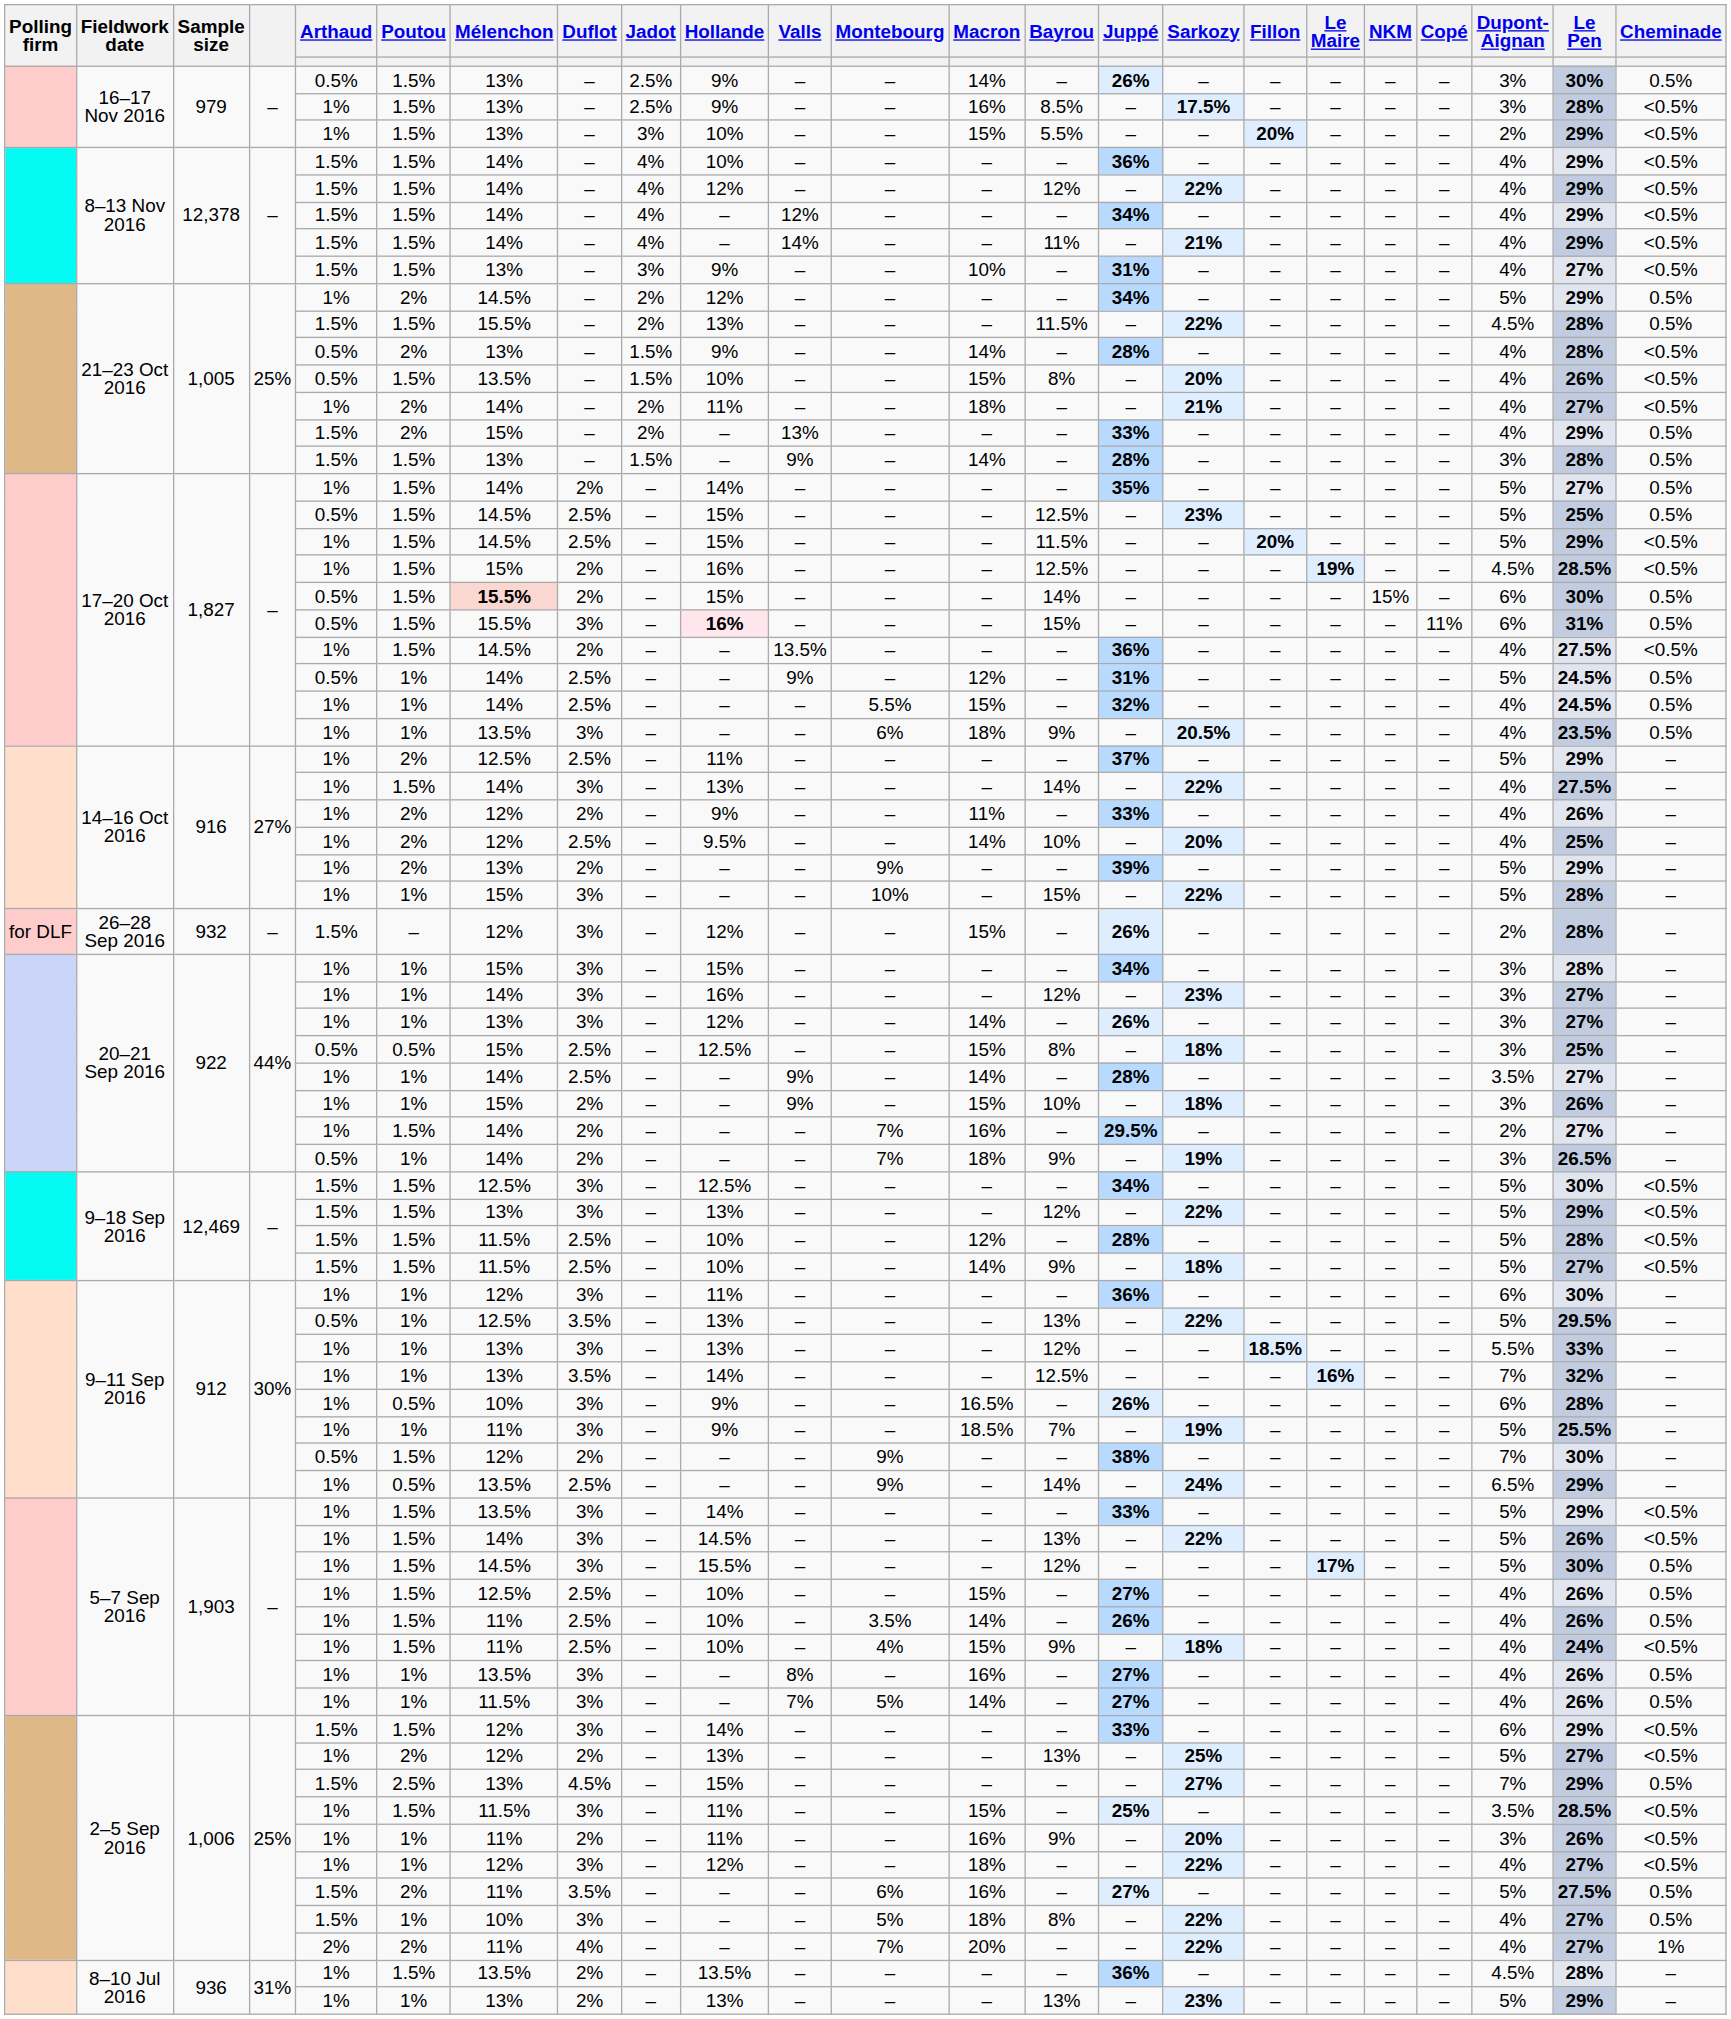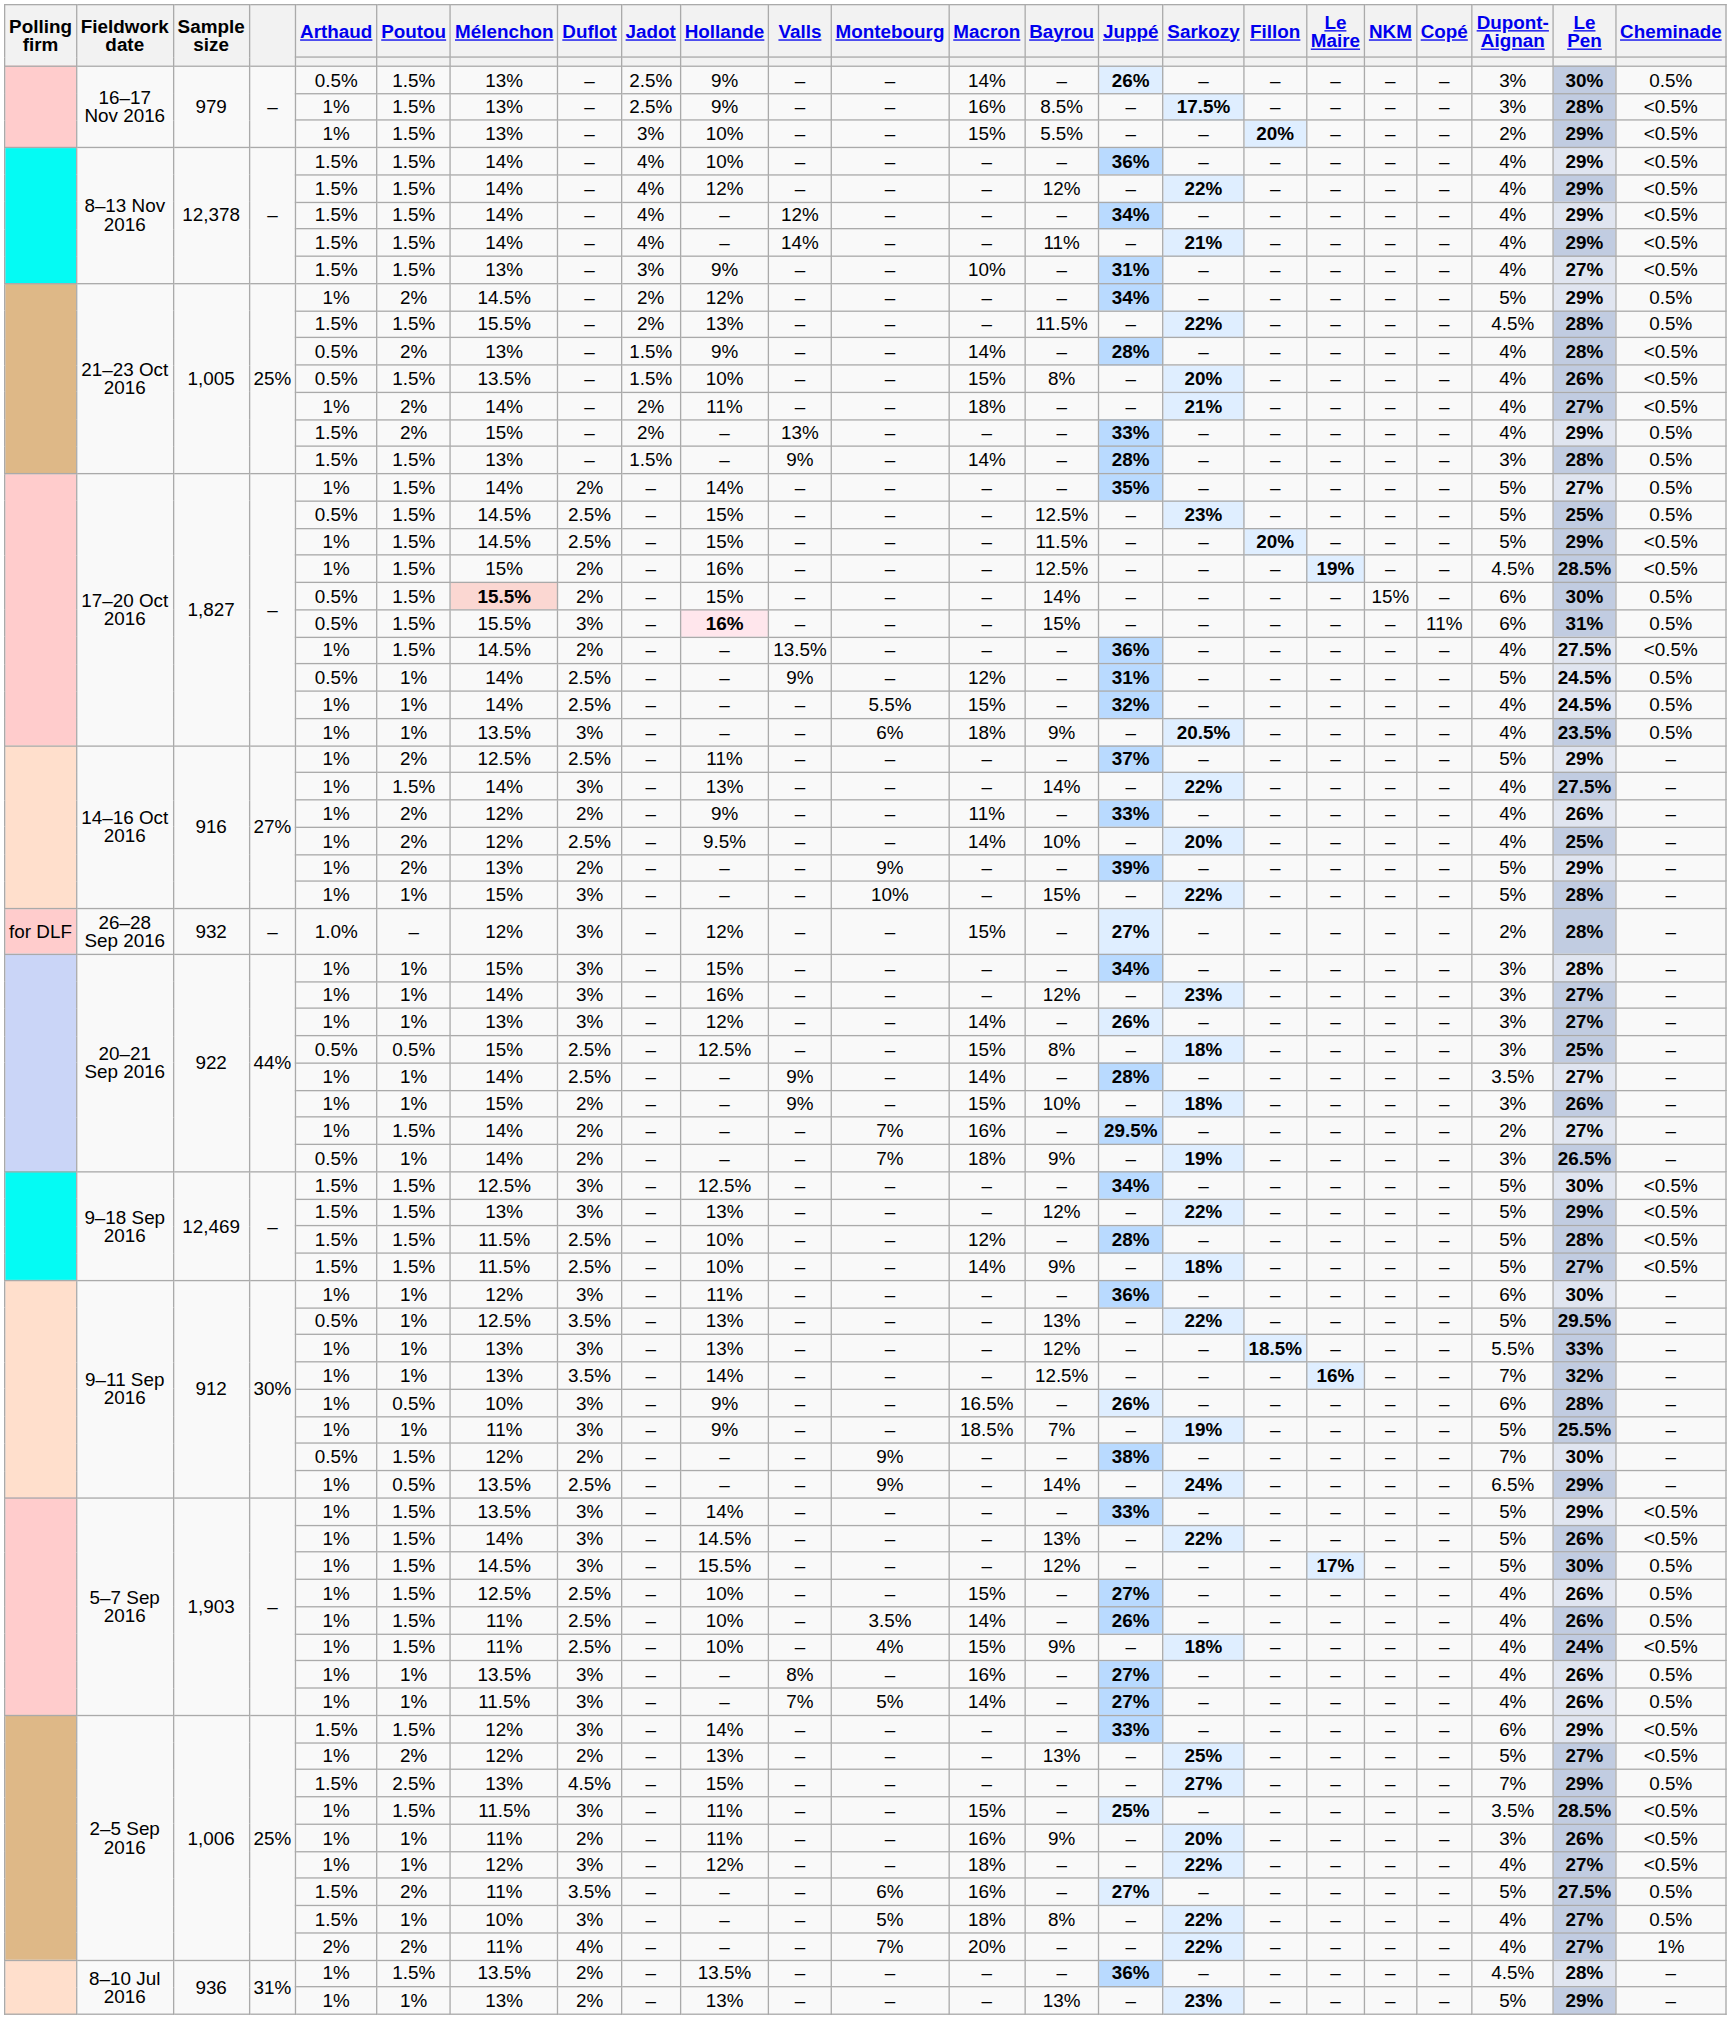(336, 932) 1.5% -> (336, 932) 1.0%
(1131, 932) 26% -> (1131, 932) 27%
